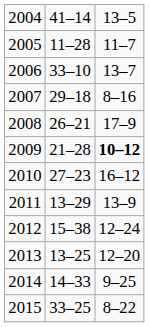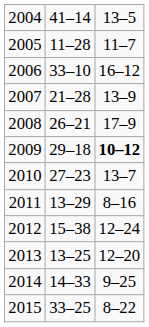(119, 70) 13–7 -> (119, 70) 16–12
(70, 96) 29–18 -> (70, 96) 21–28
(119, 96) 8–16 -> (119, 96) 13–9
(70, 149) 21–28 -> (70, 149) 29–18
(119, 176) 16–12 -> (119, 176) 13–7
(119, 202) 13–9 -> (119, 202) 8–16
